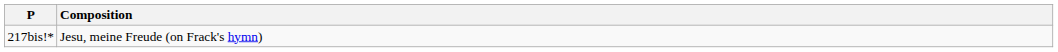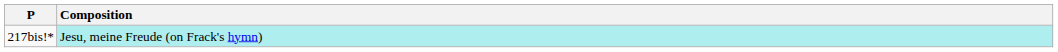(161, 36) no background -> (161, 36) paleturquoise background
